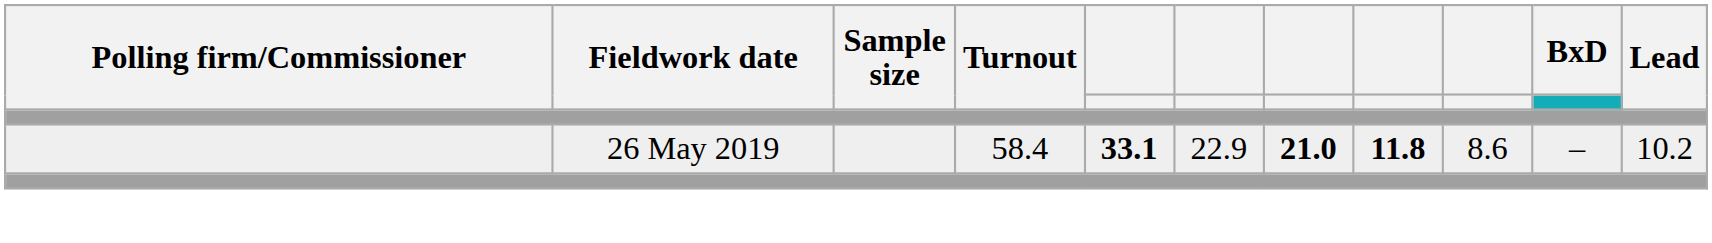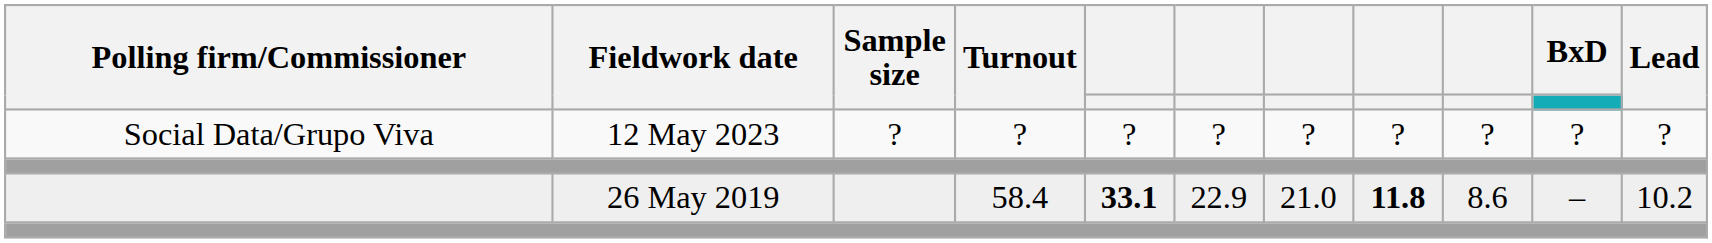+ row: (693, 133)
(1308, 148) bold -> (1308, 197) normal
